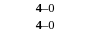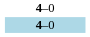(45, 25) no background -> (45, 25) lightblue background
